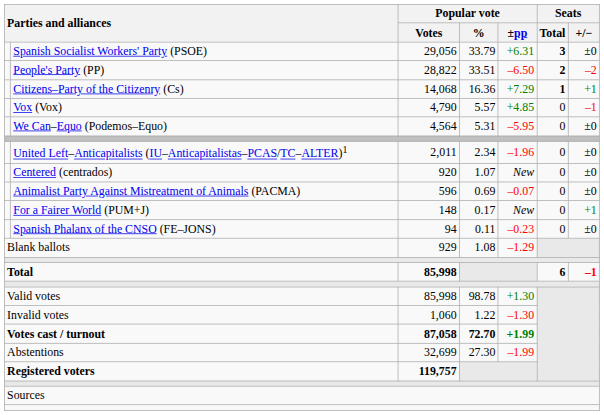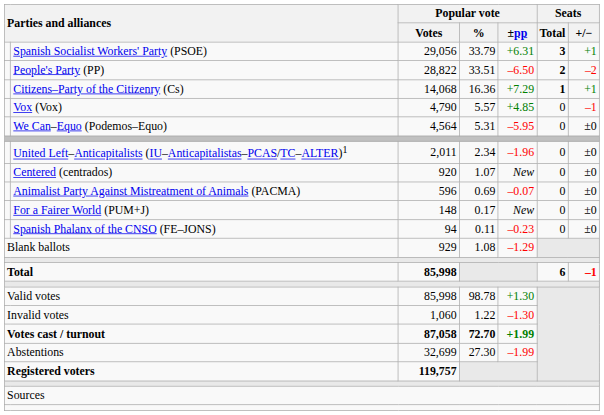(591, 51) ±0 -> (590, 51) +1
(590, 210) +1 -> (591, 210) ±0
